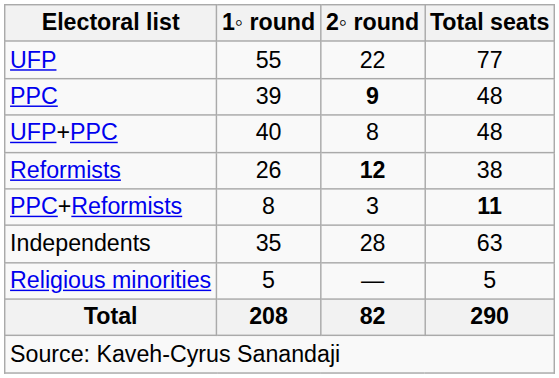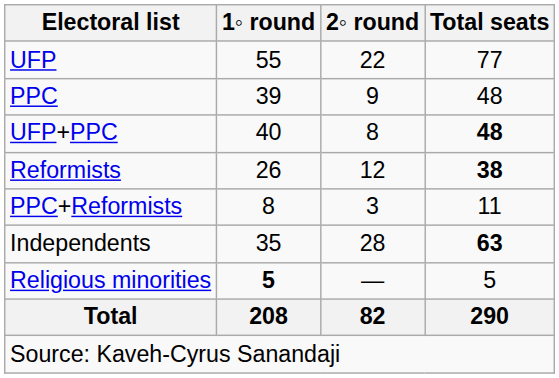(373, 96) bold -> (373, 96) normal
(490, 133) normal -> (490, 133) bold
(373, 170) bold -> (373, 170) normal
(490, 170) normal -> (490, 170) bold
(490, 206) bold -> (490, 206) normal
(490, 243) normal -> (490, 243) bold
(269, 280) normal -> (269, 280) bold
